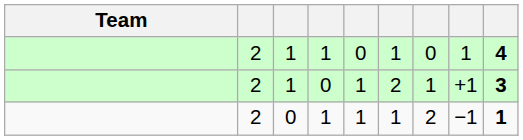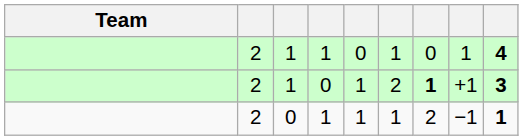(431, 85) normal -> (431, 85) bold
